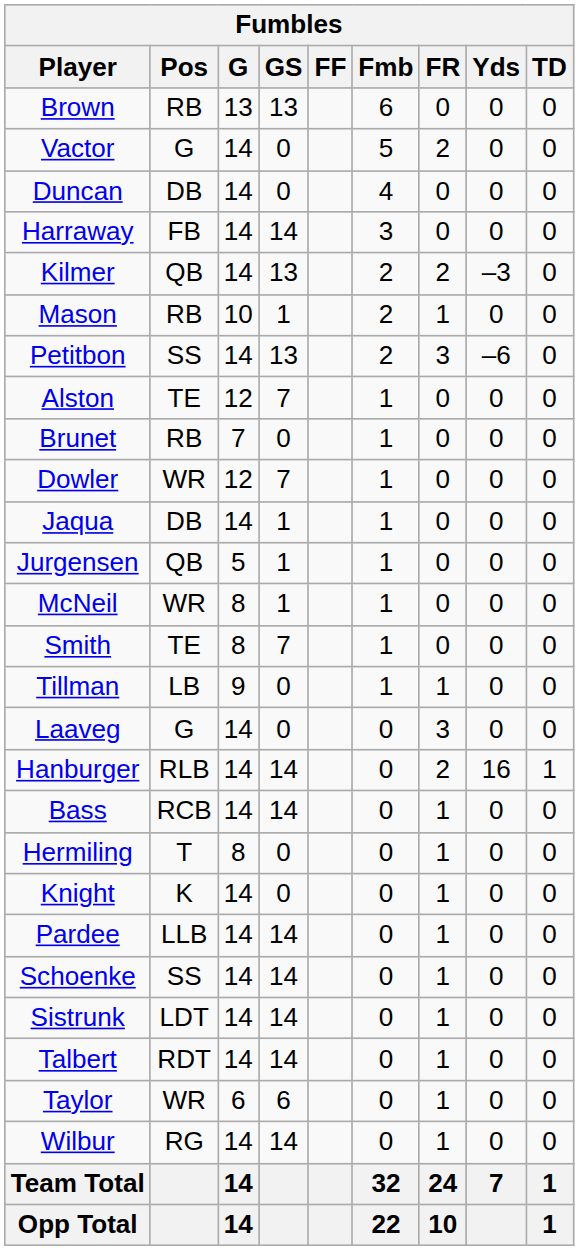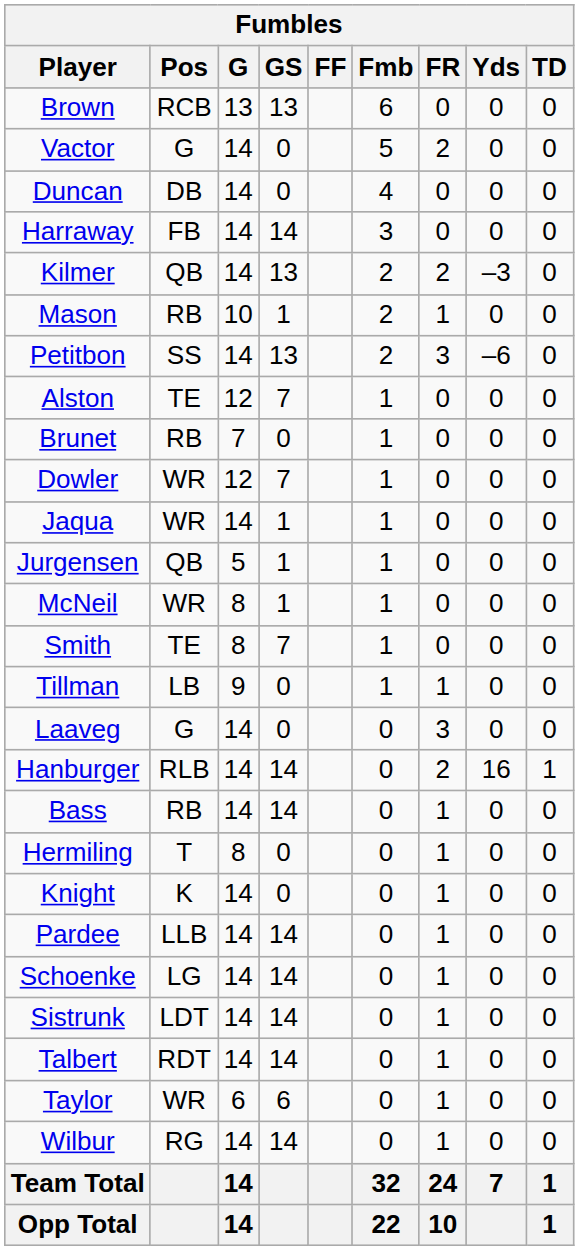(184, 107) RB -> (184, 107) RCB
(184, 521) DB -> (184, 521) WR
(184, 811) RCB -> (184, 811) RB
(184, 976) SS -> (184, 976) LG
